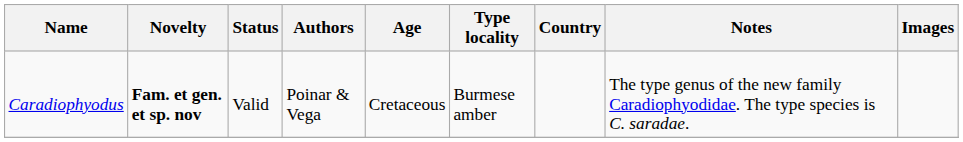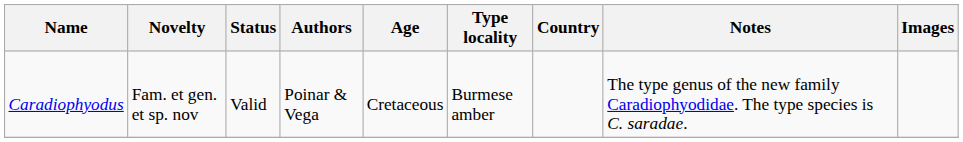(177, 103) bold -> (174, 103) normal
